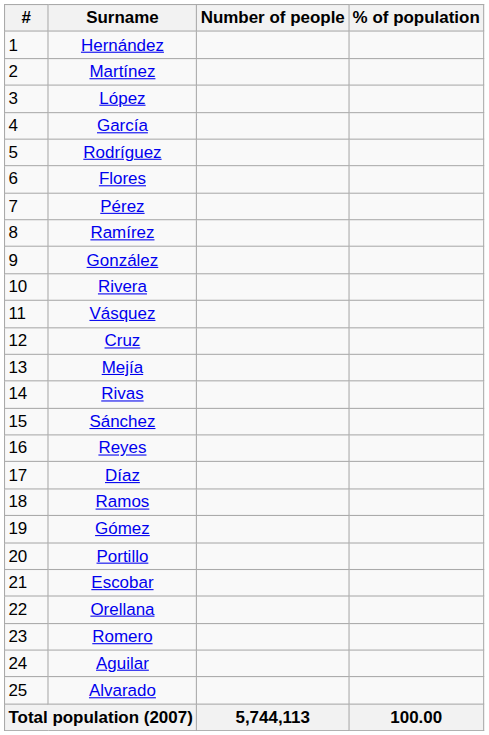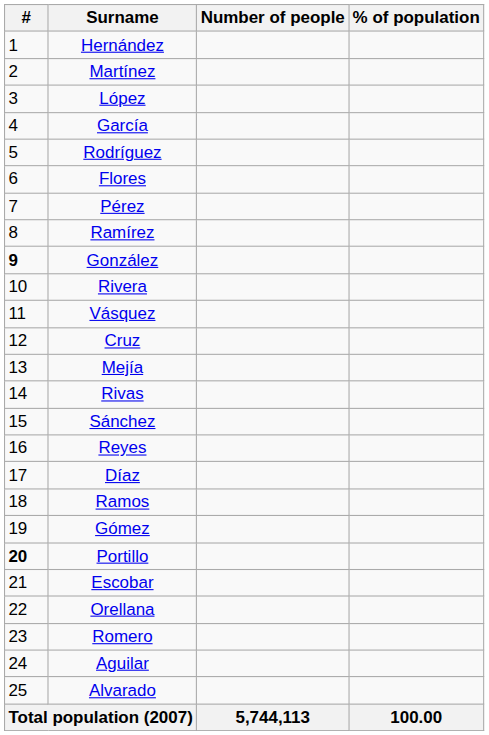(13, 260) normal -> (13, 260) bold
(18, 555) normal -> (18, 555) bold
